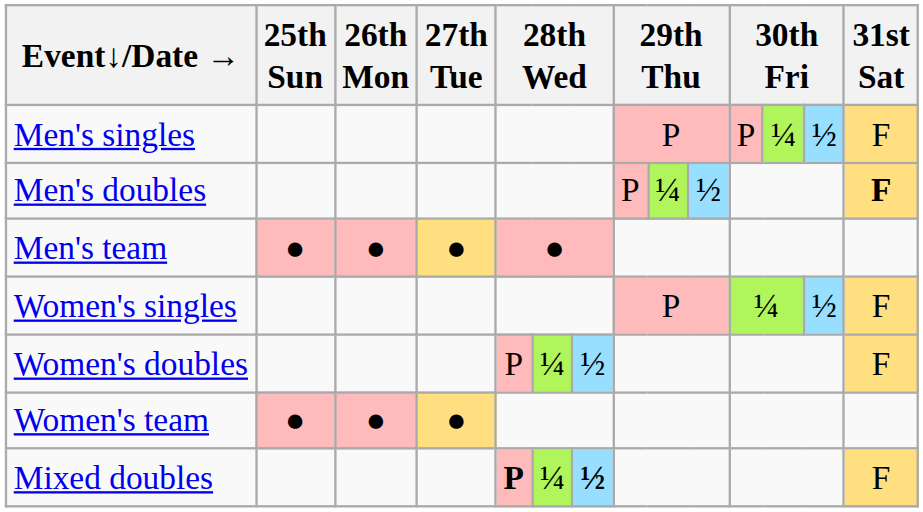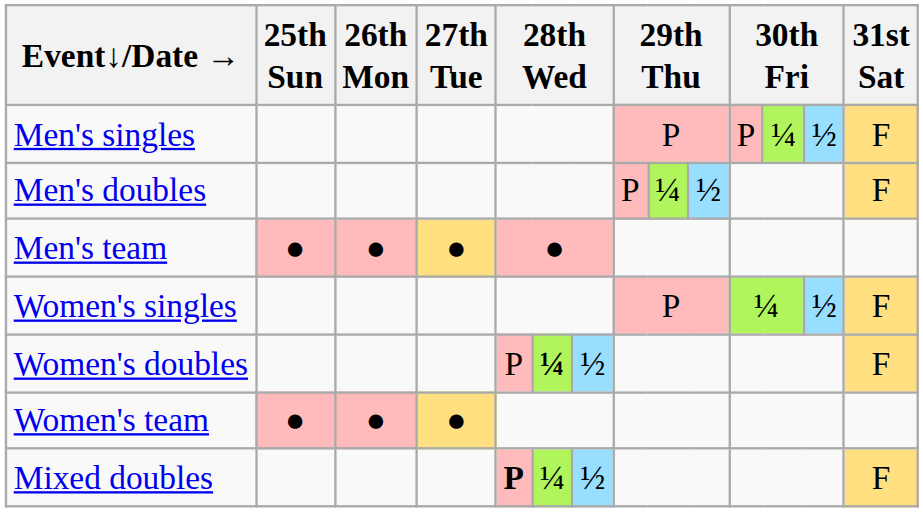(881, 190) bold -> (881, 190) normal
(552, 363) normal -> (552, 363) bold
(593, 478) bold -> (593, 478) normal
